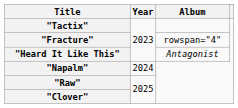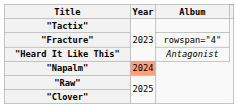(143, 68) no background -> (143, 68) lightsalmon background
